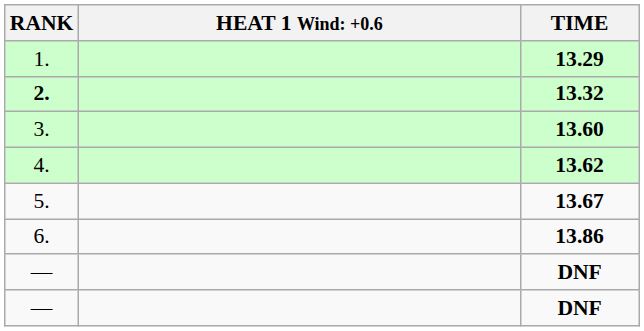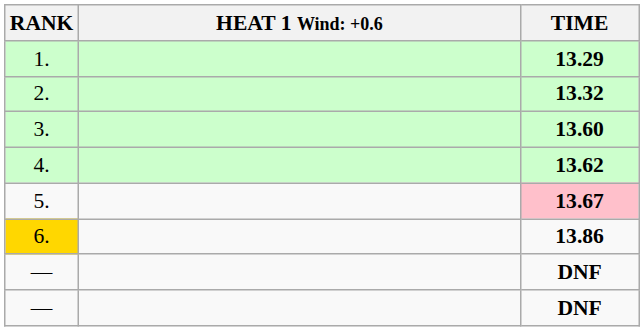(42, 93) bold -> (42, 93) normal
(580, 200) no background -> (580, 200) pink background
(42, 236) no background -> (42, 236) gold background
